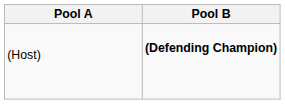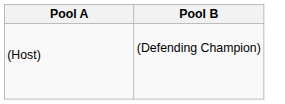(211, 47) bold -> (199, 47) normal
